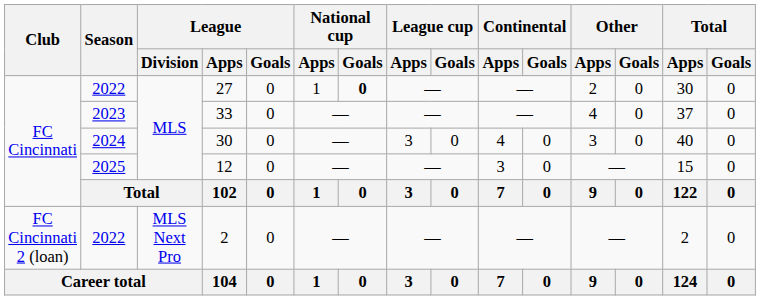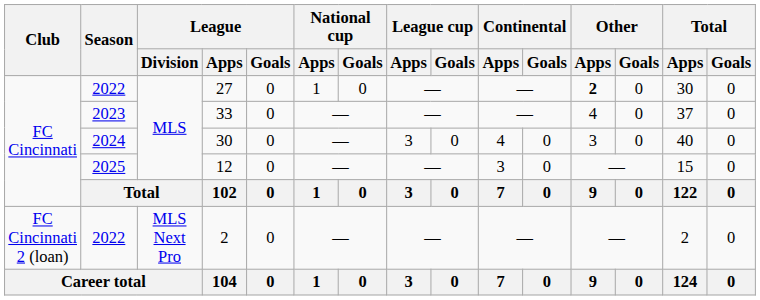(363, 88) bold -> (363, 88) normal
(593, 88) normal -> (593, 88) bold
